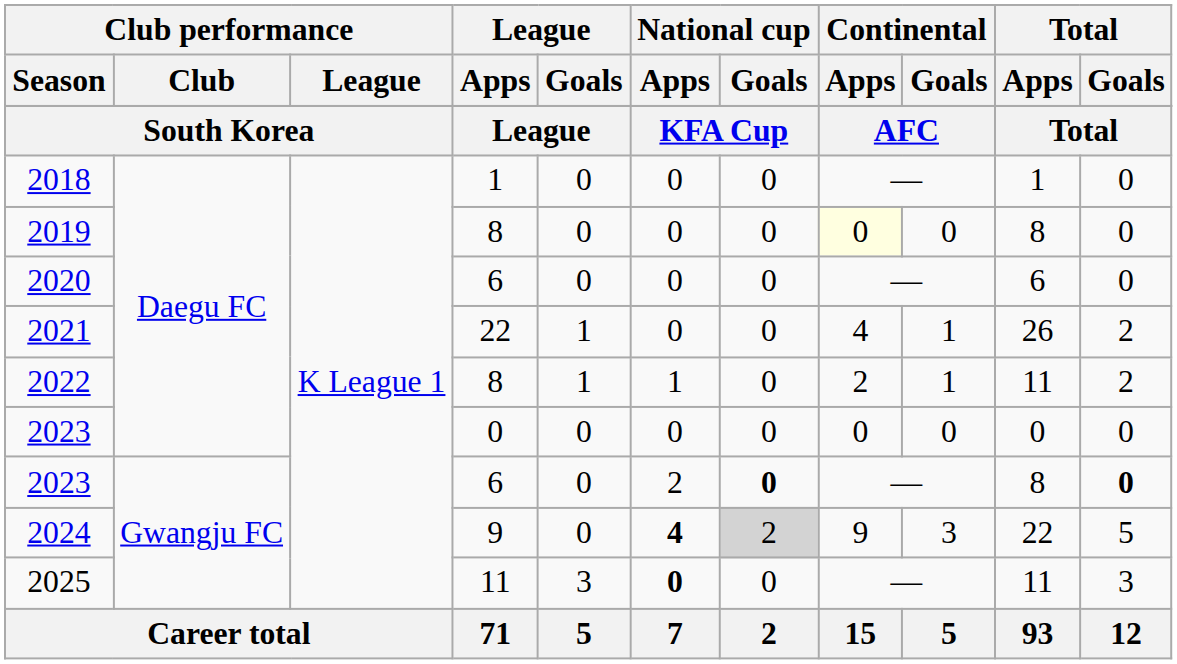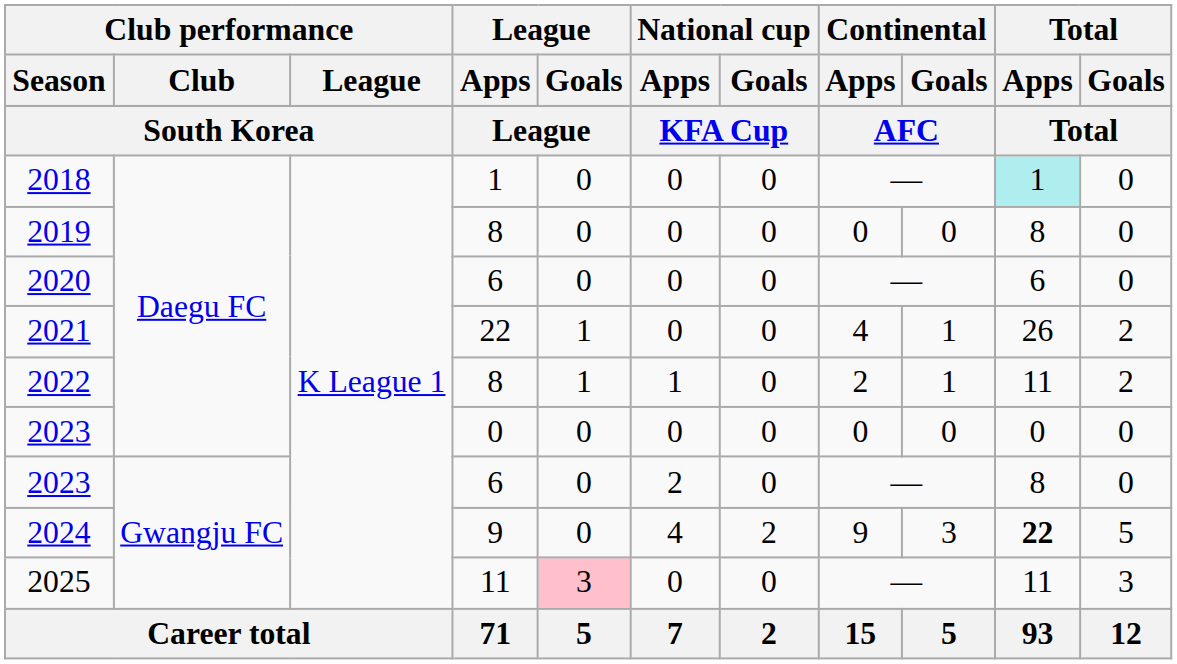(1037, 180) no background -> (1037, 180) paleturquoise background
(860, 230) lightyellow background -> (860, 230) no background
(769, 481) bold -> (769, 481) normal
(1126, 481) bold -> (1126, 481) normal
(675, 532) bold -> (675, 532) normal
(769, 532) lightgrey background -> (769, 532) no background
(1037, 532) normal -> (1037, 532) bold
(584, 582) no background -> (584, 582) pink background
(675, 582) bold -> (675, 582) normal
